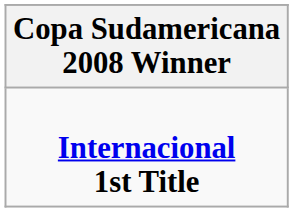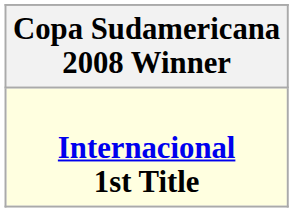(147, 163) no background -> (147, 163) lightyellow background
